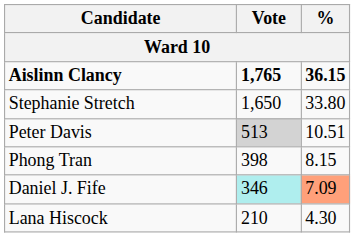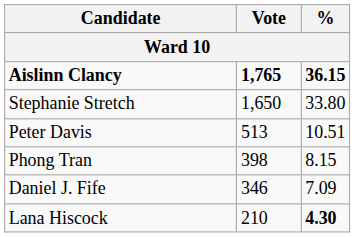(254, 132) lightgrey background -> (254, 132) no background
(254, 189) paleturquoise background -> (254, 189) no background
(321, 189) lightsalmon background -> (321, 189) no background
(321, 217) normal -> (321, 217) bold
